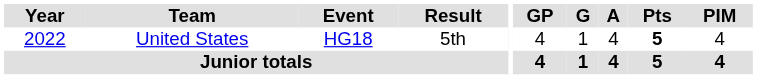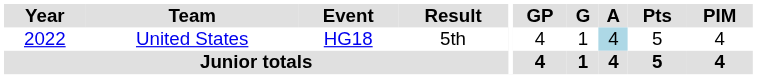(613, 39) no background -> (613, 39) lightblue background
(657, 39) bold -> (657, 39) normal
